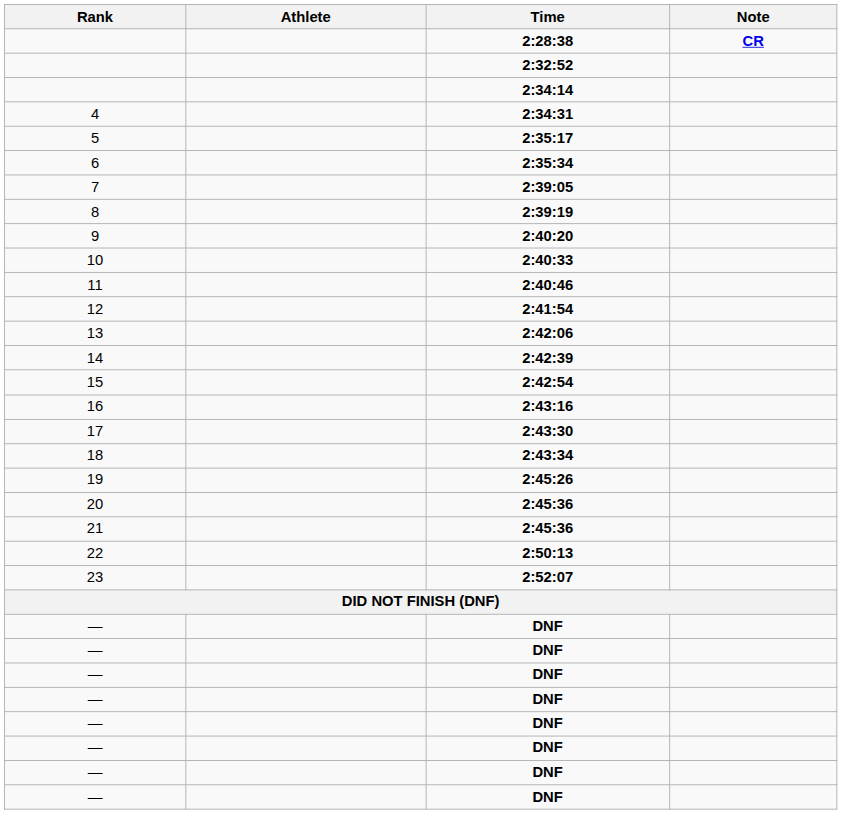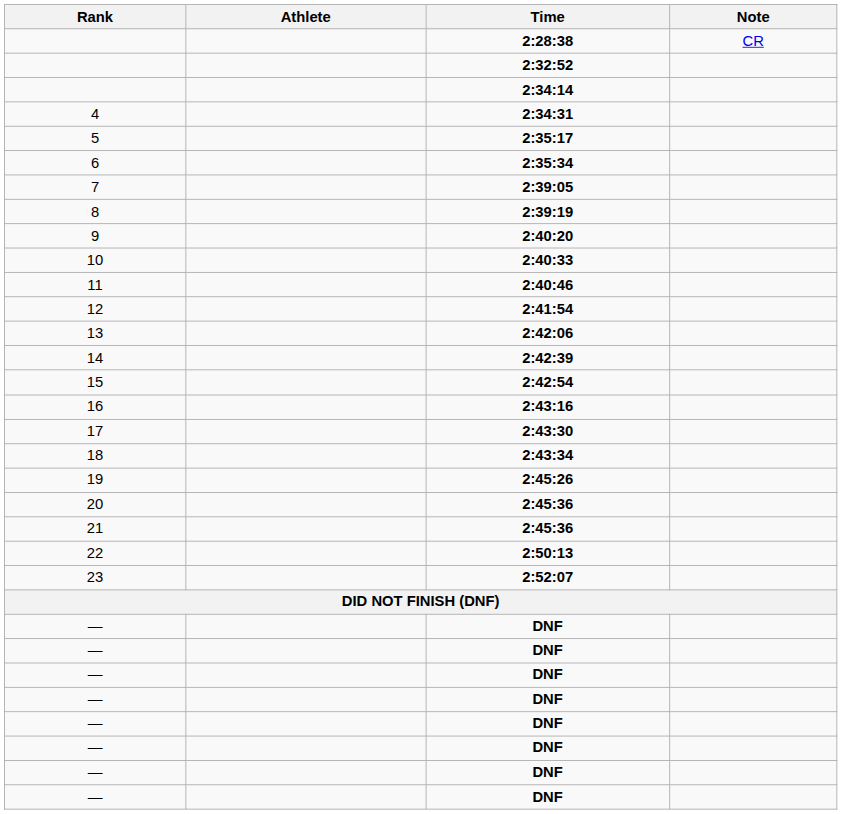(753, 40) bold -> (753, 40) normal
